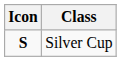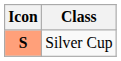(23, 42) no background -> (23, 42) lightsalmon background
